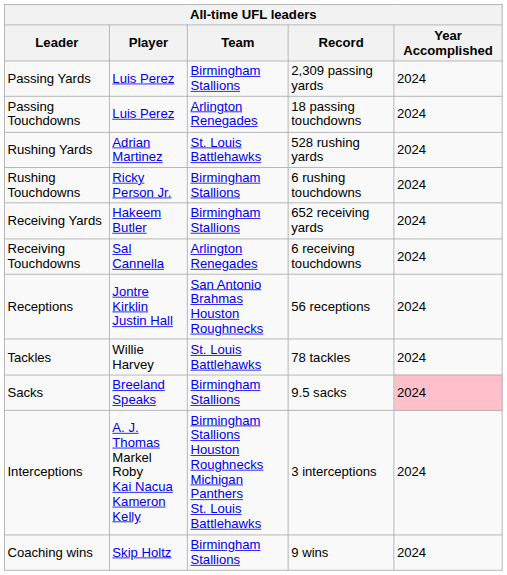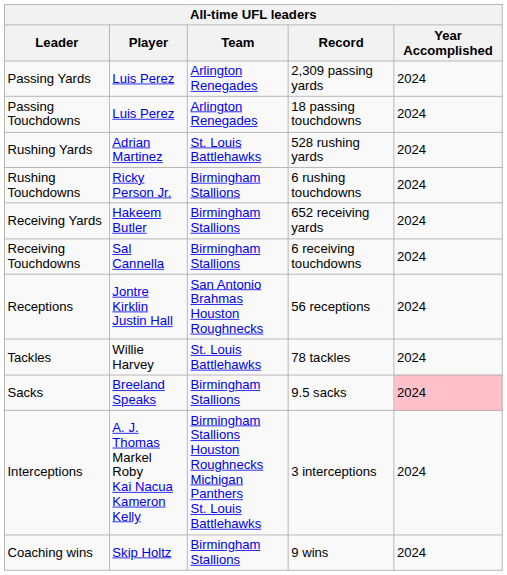(225, 78) Birmingham Stallions -> (224, 78) Arlington Renegades
(224, 256) Arlington Renegades -> (225, 256) Birmingham Stallions
